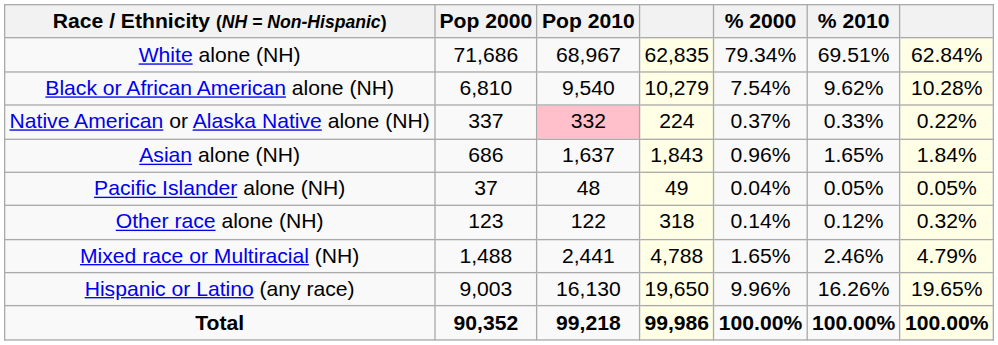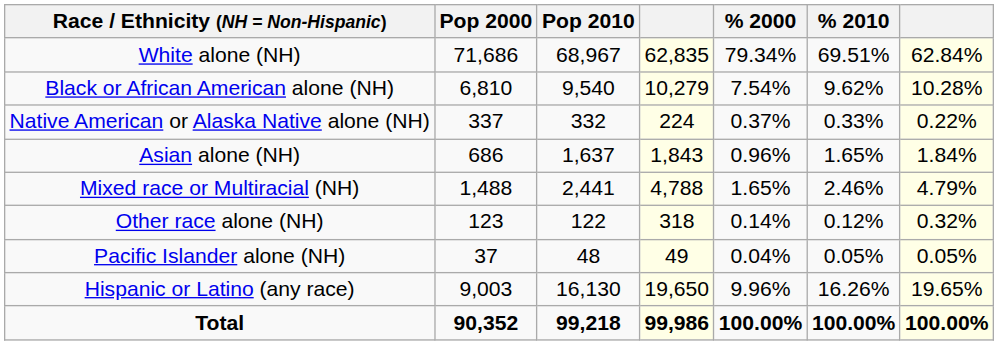(588, 121) pink background -> (588, 121) no background
rows swapped: (220, 188) <-> (220, 255)
